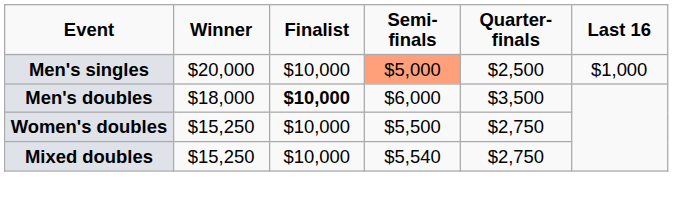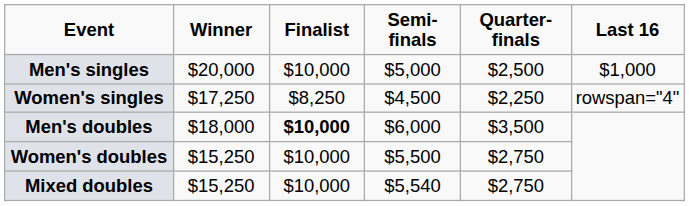(412, 69) lightsalmon background -> (412, 69) no background
+ row: (89, 98)
